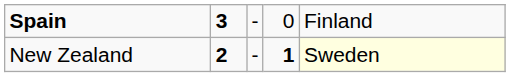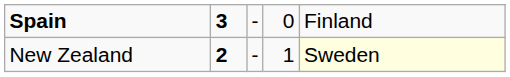(289, 54) bold -> (289, 54) normal
